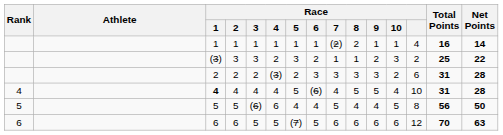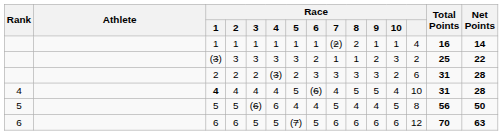(276, 59) 2 -> (276, 59) 3
